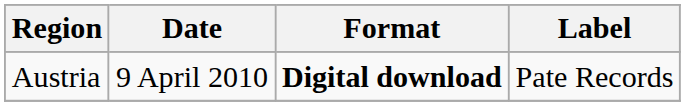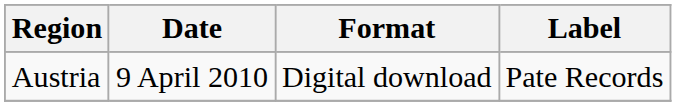(392, 76) bold -> (387, 76) normal
